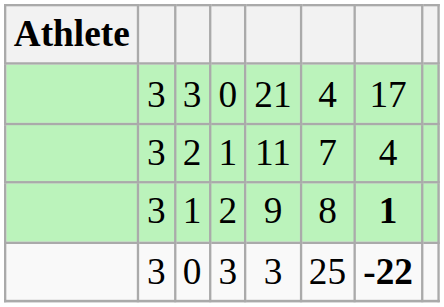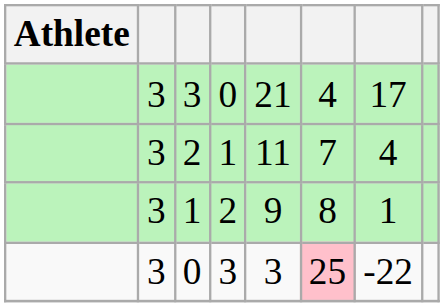(388, 211) bold -> (388, 211) normal
(327, 270) no background -> (327, 270) pink background
(388, 270) bold -> (388, 270) normal
